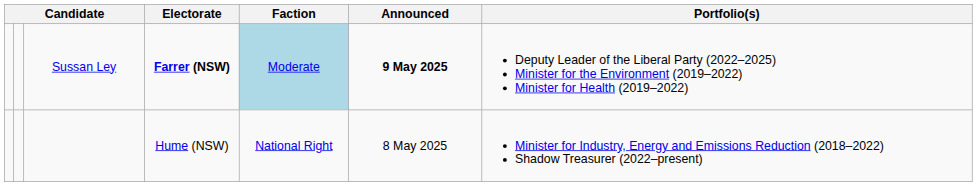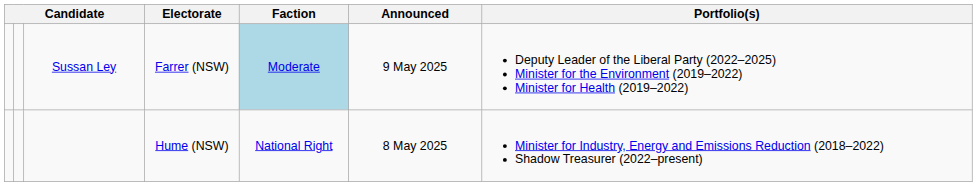(192, 66) bold -> (192, 66) normal
(415, 66) bold -> (415, 66) normal
